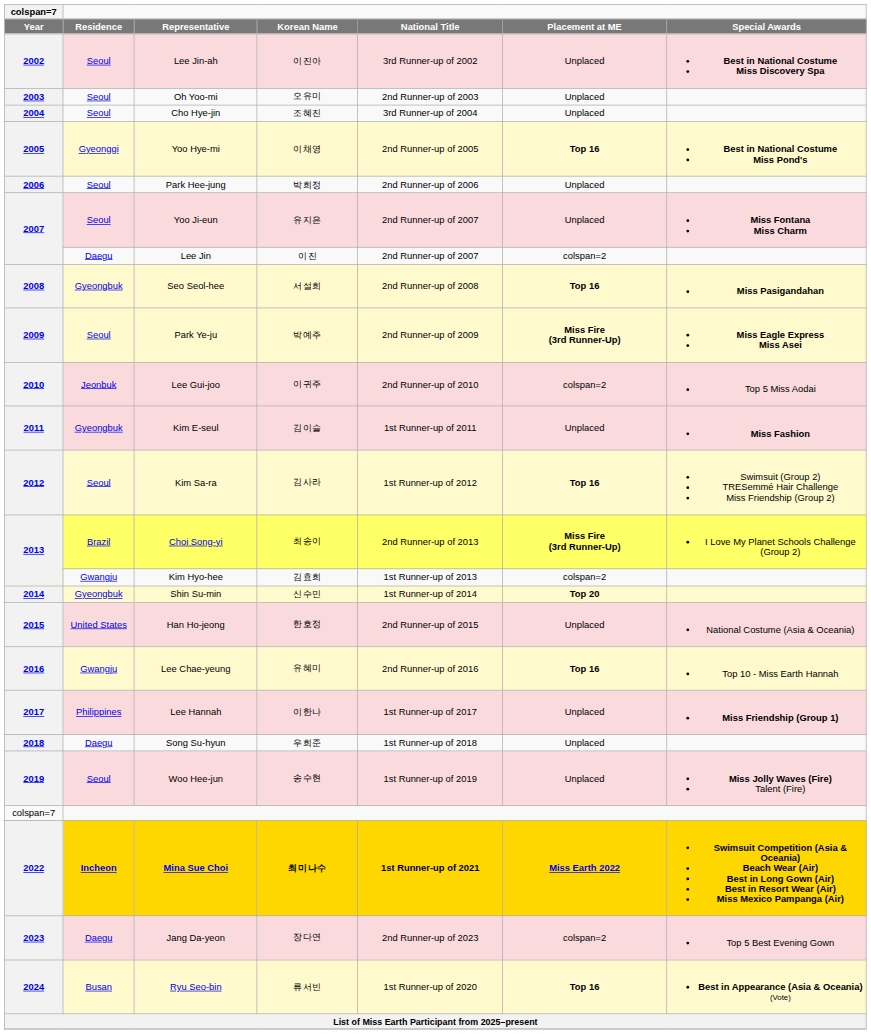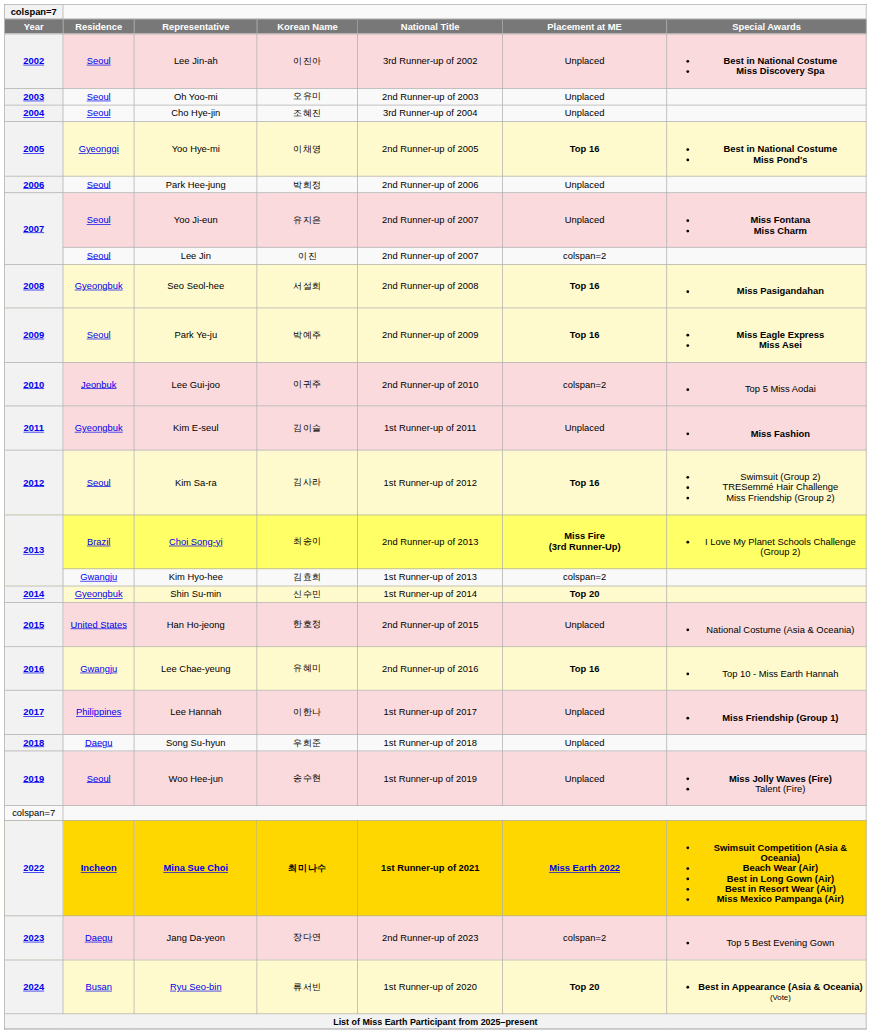(99, 255) Daegu -> (99, 255) Seoul
(585, 335) Miss Fire (3rd Runner-Up) -> (585, 335) Top 16
(585, 987) Top 16 -> (585, 987) Top 20
